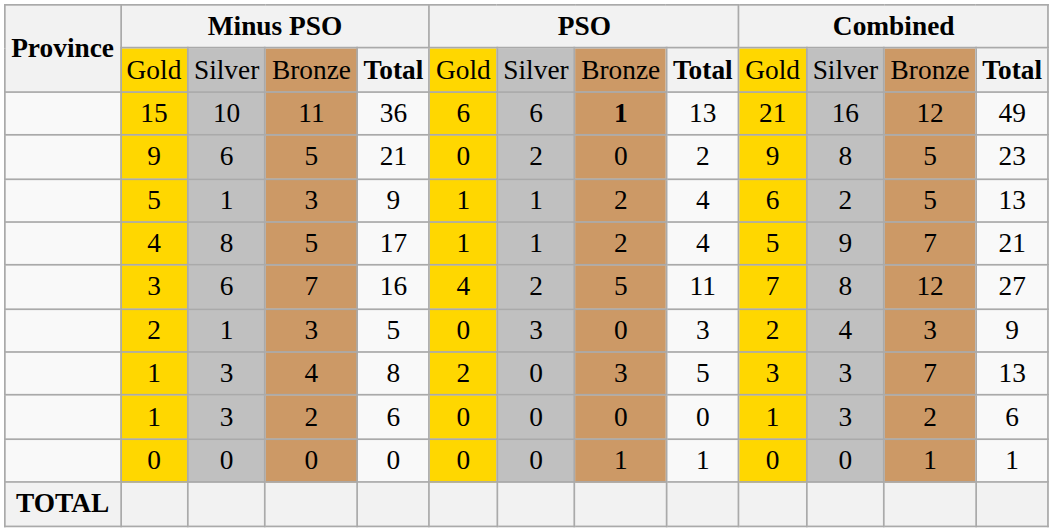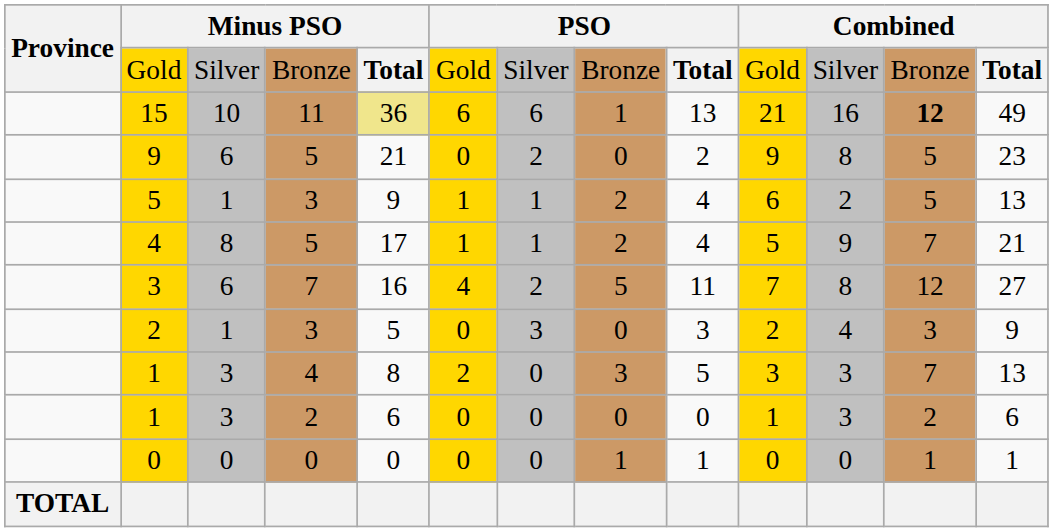(393, 112) no background -> (393, 112) khaki background
(621, 112) bold -> (621, 112) normal
(930, 112) normal -> (930, 112) bold
